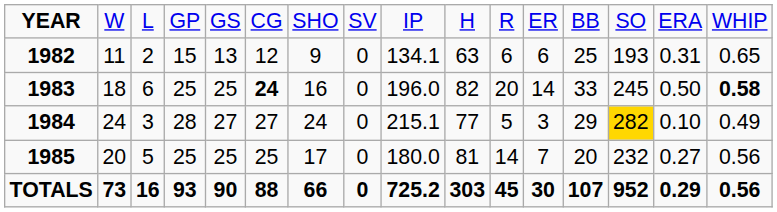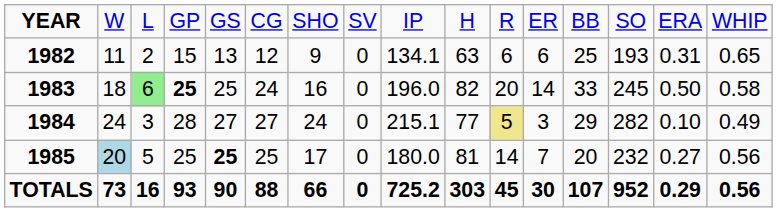(148, 88) no background -> (148, 88) lightgreen background
(185, 88) normal -> (185, 88) bold
(267, 88) bold -> (267, 88) normal
(740, 88) bold -> (740, 88) normal
(507, 122) no background -> (507, 122) khaki background
(631, 122) gold background -> (631, 122) no background
(114, 156) no background -> (114, 156) lightblue background
(225, 156) normal -> (225, 156) bold
